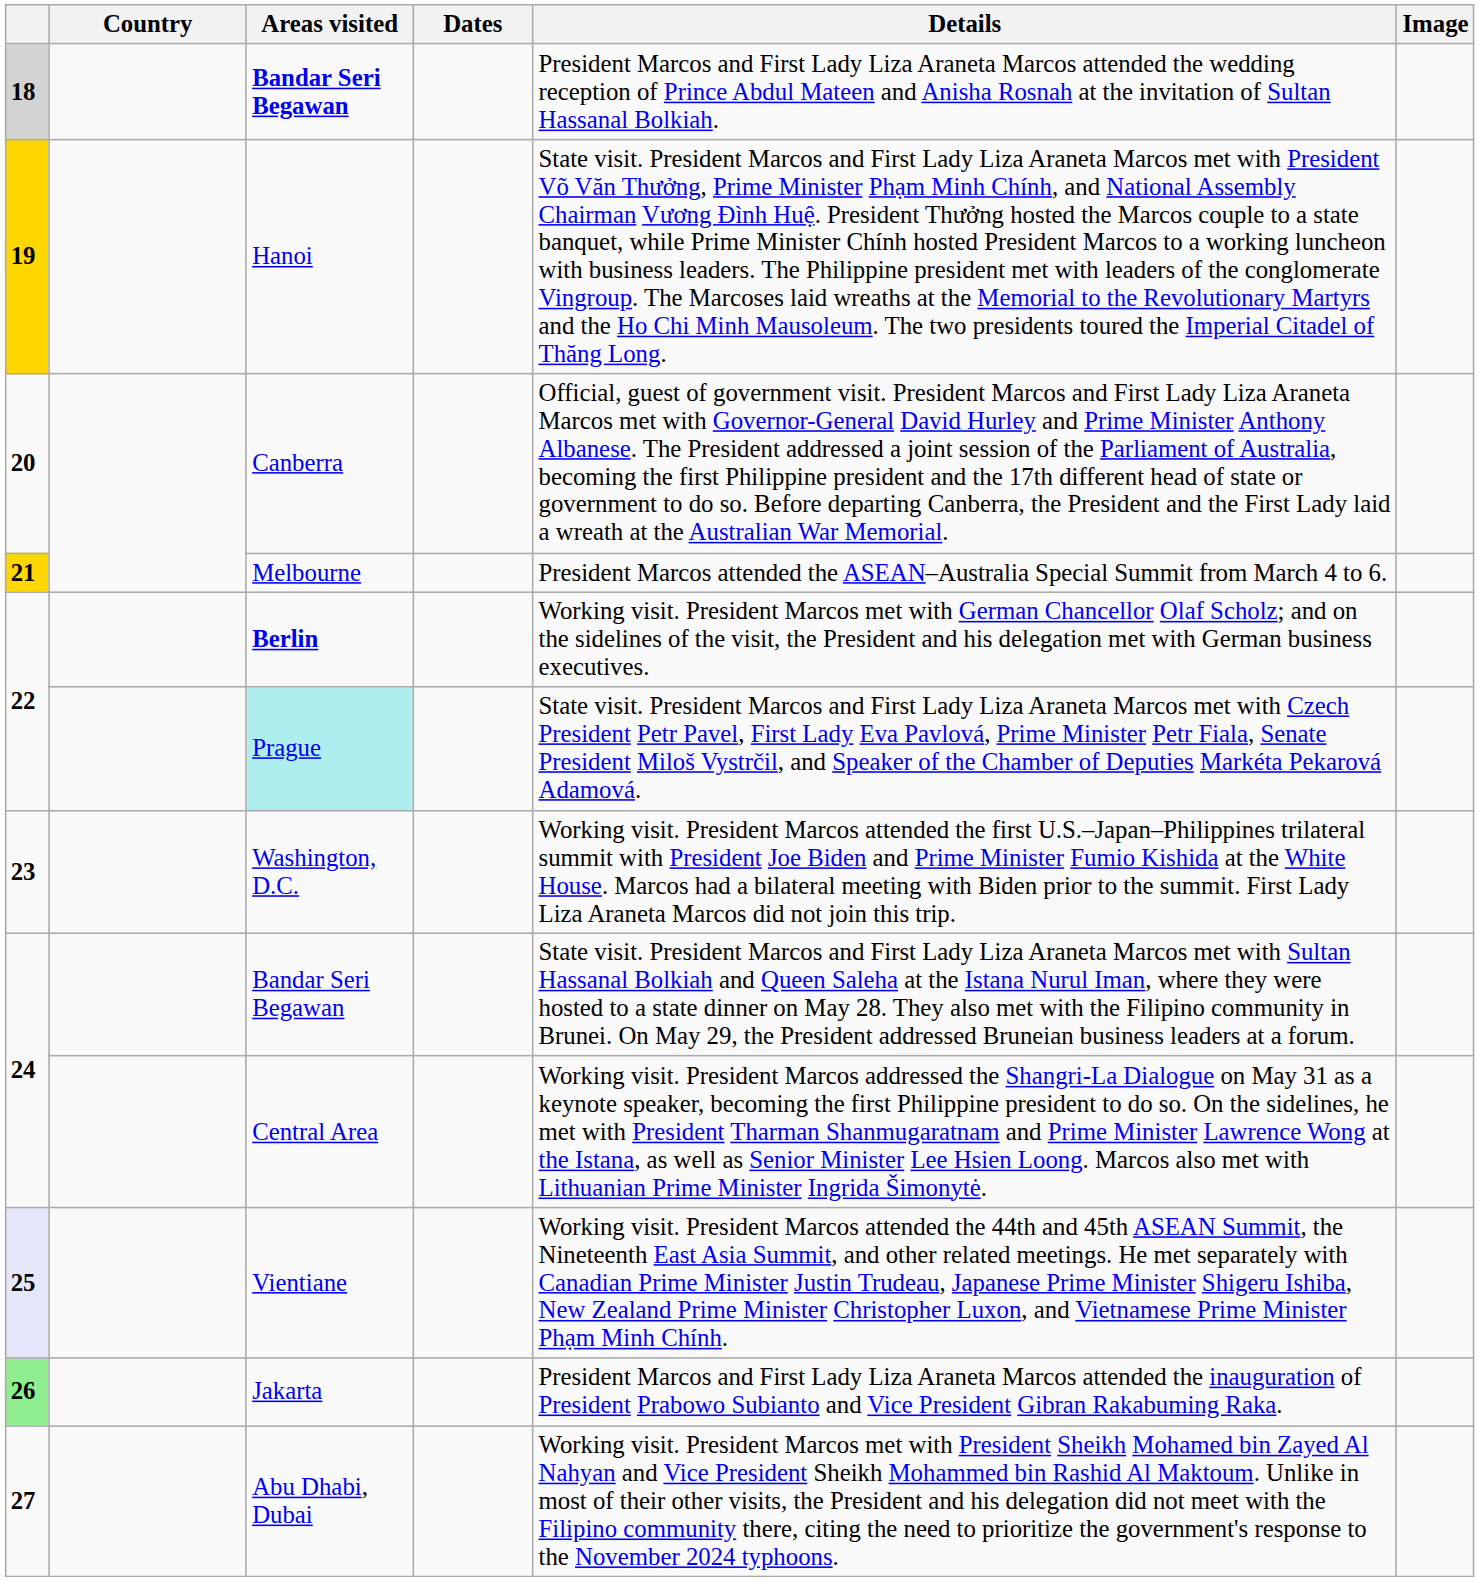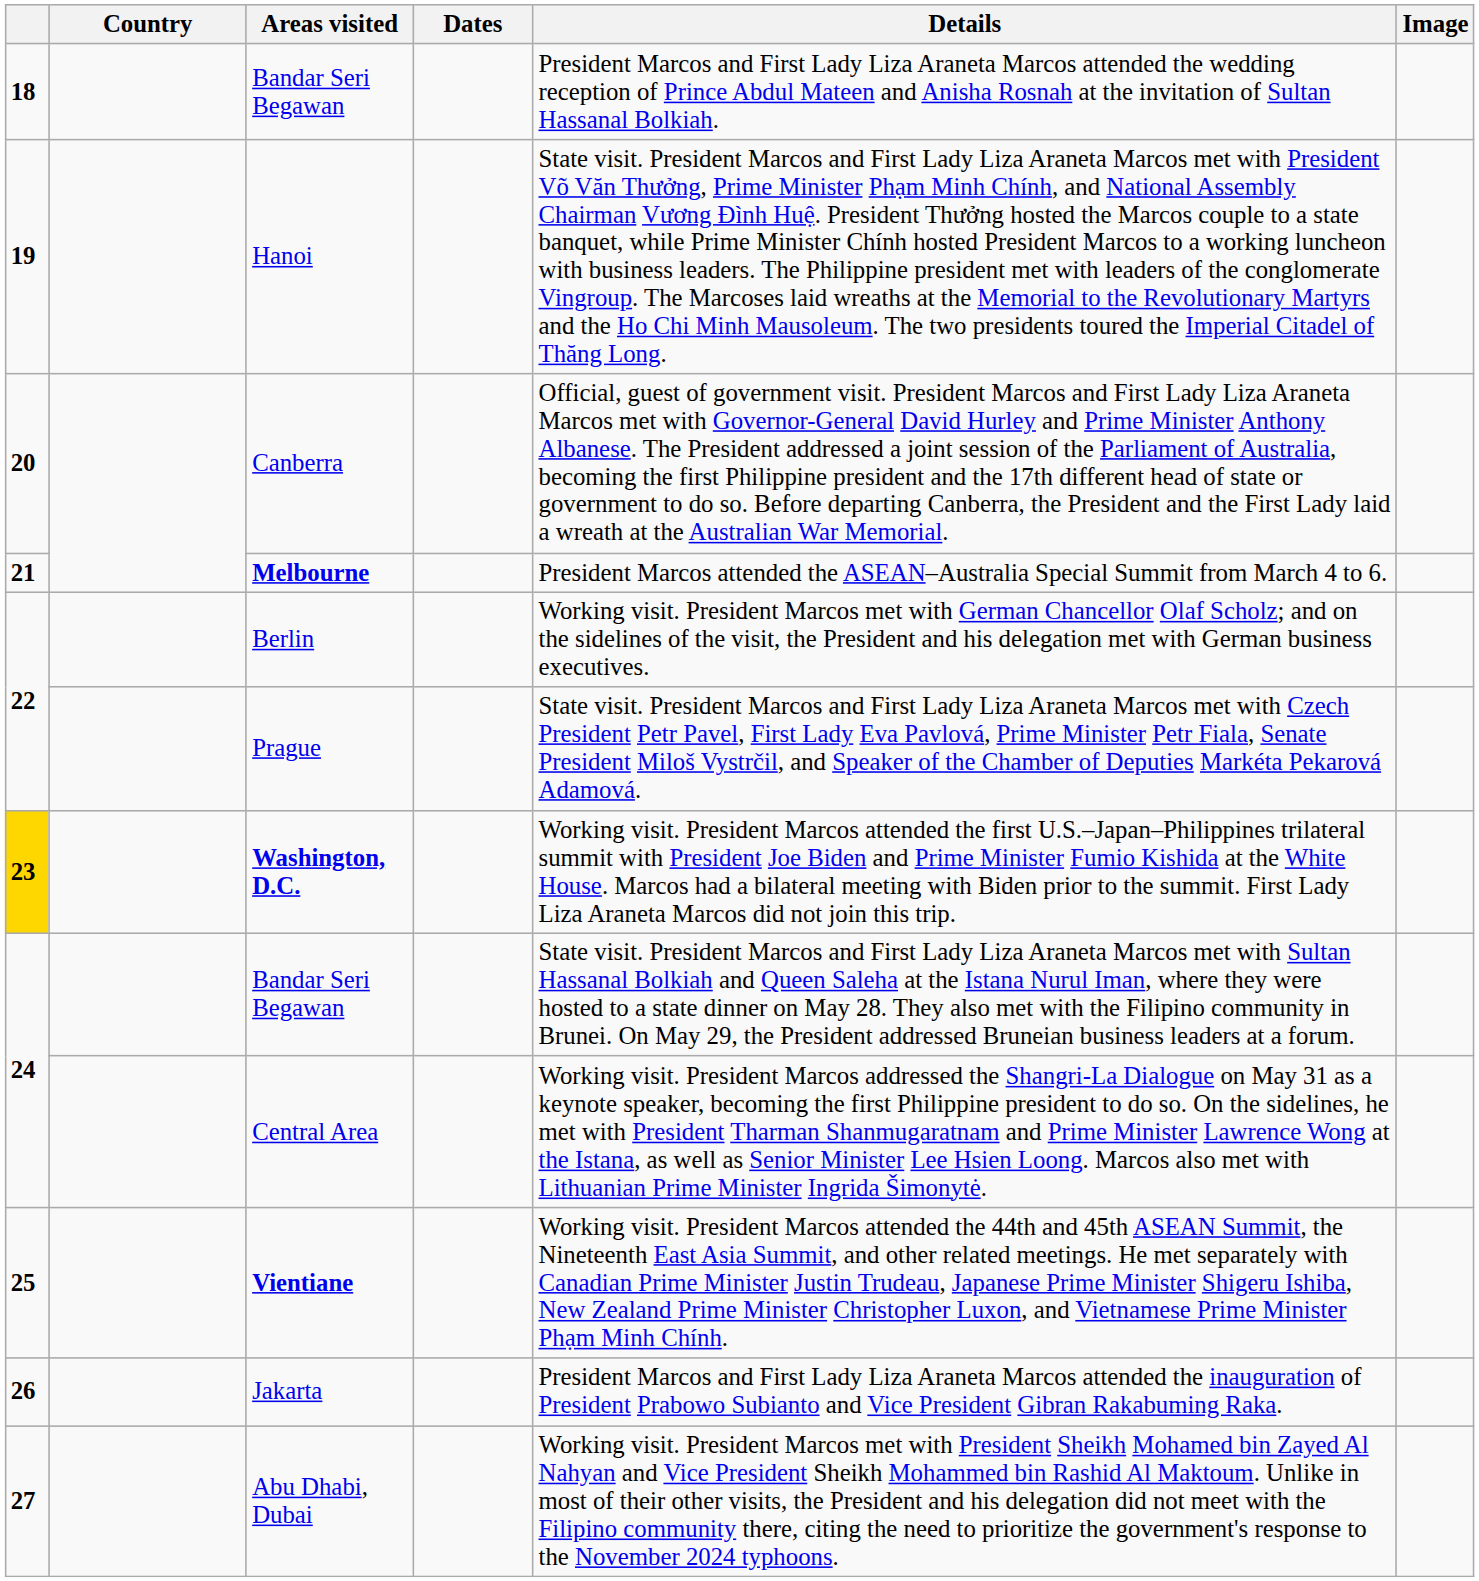(23, 91) lightgrey background -> (23, 91) no background
(316, 91) bold -> (311, 91) normal
(23, 256) gold background -> (23, 256) no background
(23, 572) gold background -> (23, 572) no background
(307, 572) normal -> (311, 572) bold
(285, 639) bold -> (283, 639) normal
(287, 748) paleturquoise background -> (287, 748) no background
(23, 871) no background -> (23, 871) gold background
(314, 871) normal -> (319, 871) bold
(23, 1282) lavender background -> (23, 1282) no background
(300, 1282) normal -> (303, 1282) bold
(23, 1391) lightgreen background -> (23, 1391) no background
